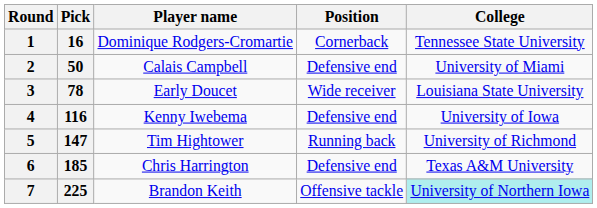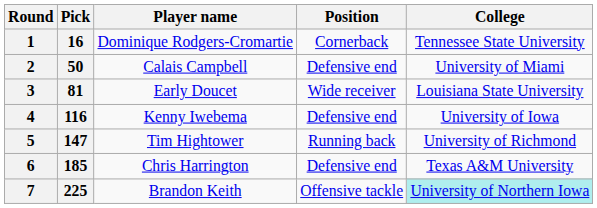(75, 91) 78 -> (75, 91) 81
